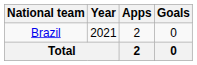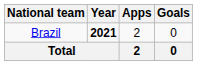(103, 32) normal -> (103, 32) bold
